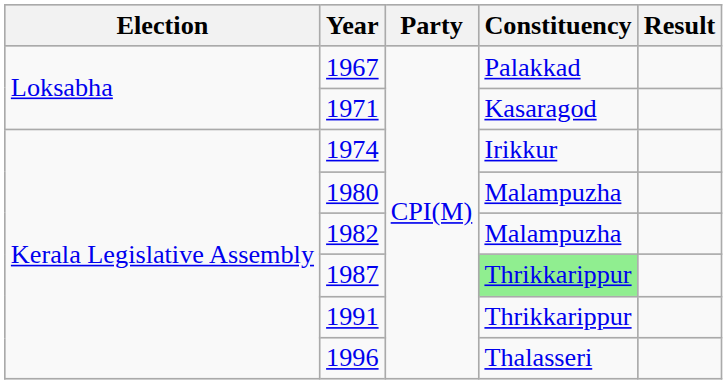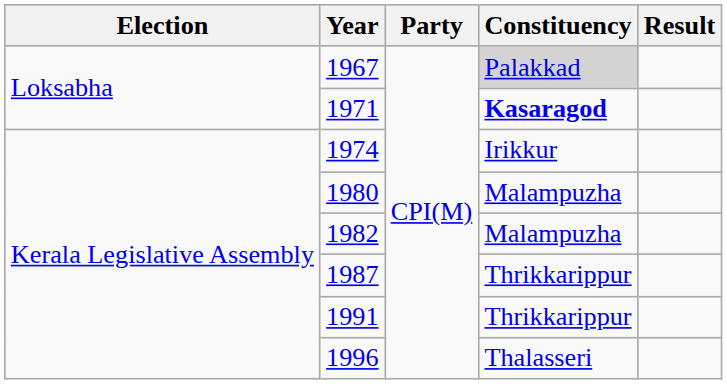(533, 66) no background -> (533, 66) lightgrey background
(541, 108) normal -> (546, 108) bold
(558, 274) lightgreen background -> (558, 274) no background
